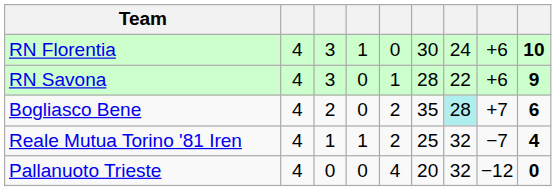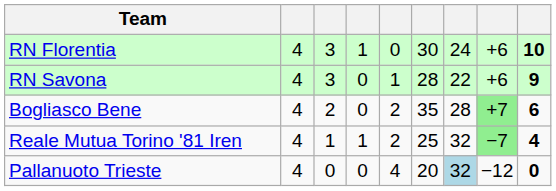(460, 110) paleturquoise background -> (460, 110) no background
(497, 110) no background -> (497, 110) lightgreen background
(497, 140) no background -> (497, 140) lightgreen background
(460, 170) no background -> (460, 170) lightblue background
